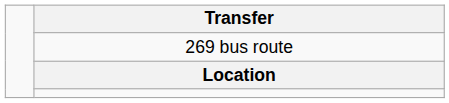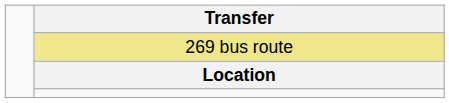(239, 46) no background -> (239, 46) khaki background
